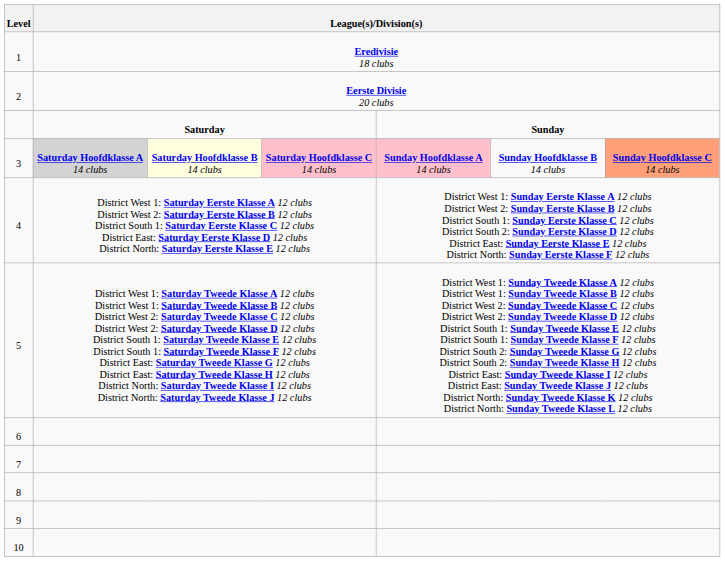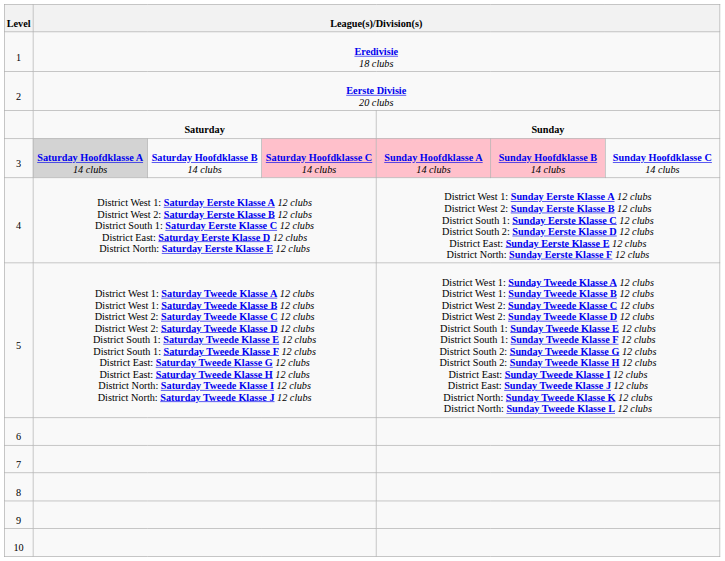(205, 163) lightyellow background -> (205, 163) no background
(548, 163) no background -> (548, 163) pink background
(662, 163) lightsalmon background -> (662, 163) no background
